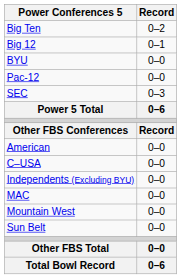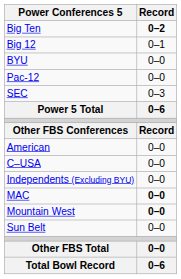(157, 28) normal -> (157, 28) bold
(157, 195) normal -> (157, 195) bold
(157, 212) normal -> (157, 212) bold
